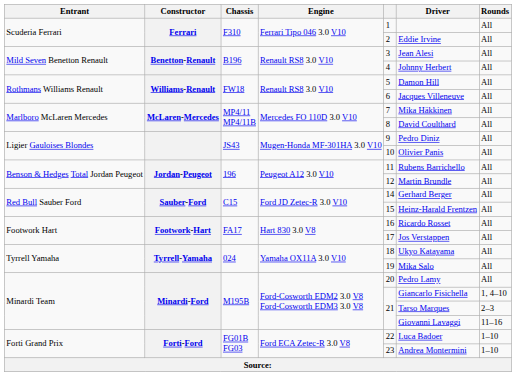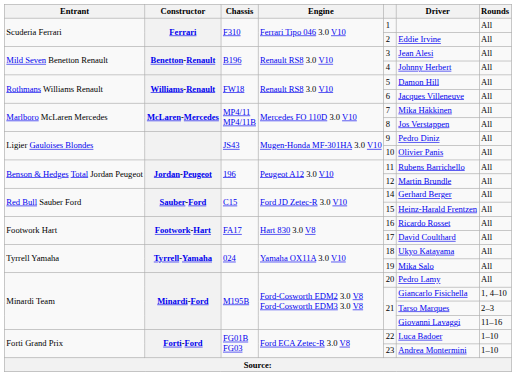(427, 124) David Coulthard -> (424, 124) Jos Verstappen
(424, 237) Jos Verstappen -> (427, 237) David Coulthard
